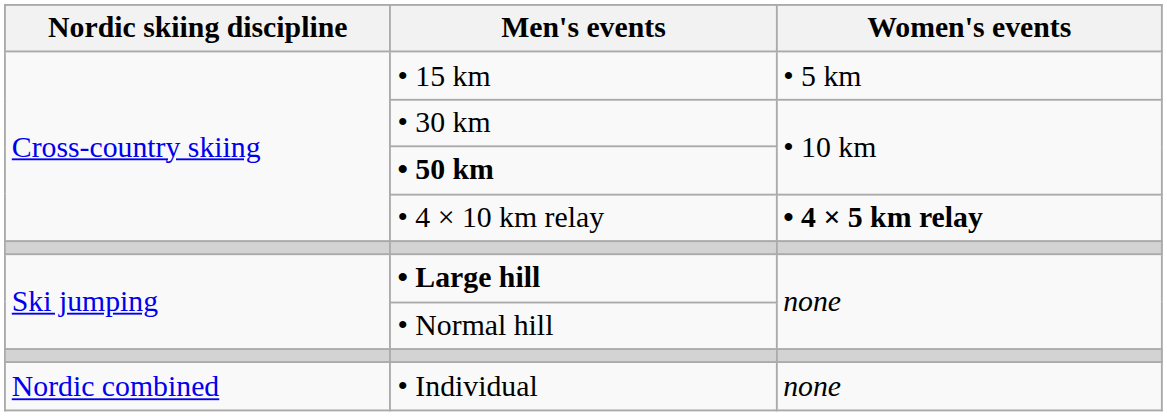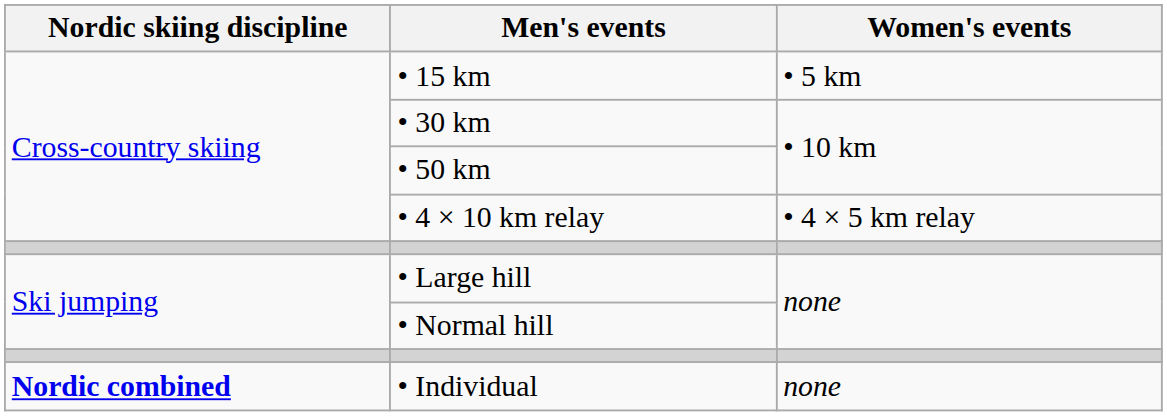(446, 169) bold -> (444, 169) normal
(883, 216) bold -> (879, 216) normal
(469, 277) bold -> (464, 277) normal
(116, 385) normal -> (121, 385) bold
